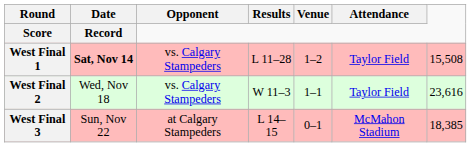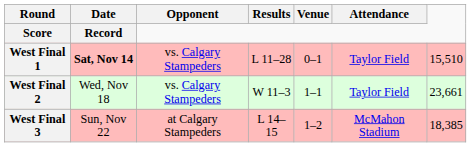(313, 59) 1–2 -> (313, 59) 0–1
(446, 59) 15,508 -> (446, 59) 15,510
(446, 92) 23,616 -> (446, 92) 23,661
(313, 125) 0–1 -> (313, 125) 1–2
